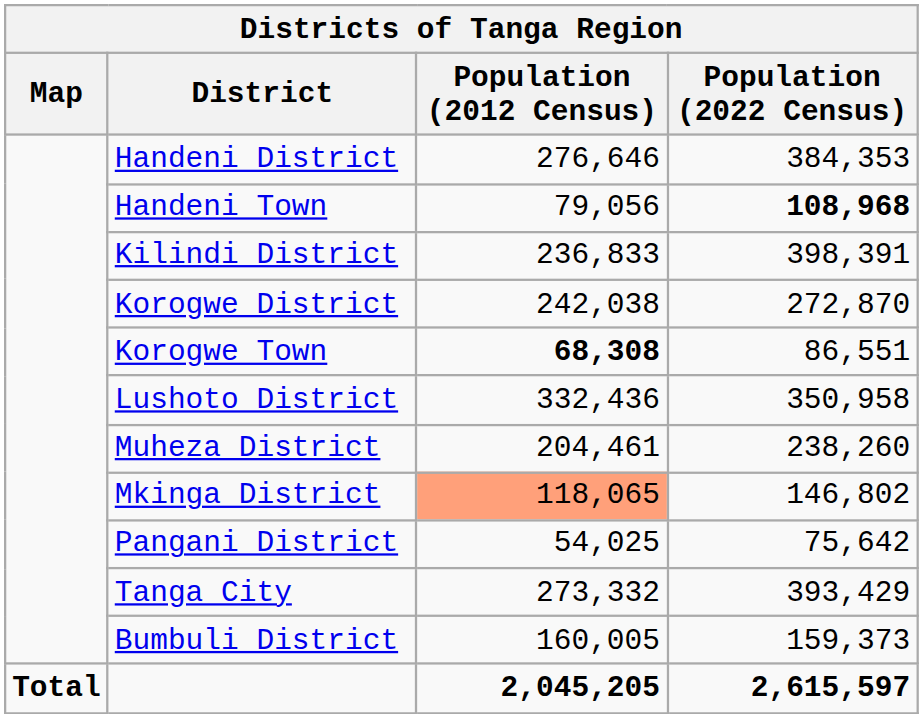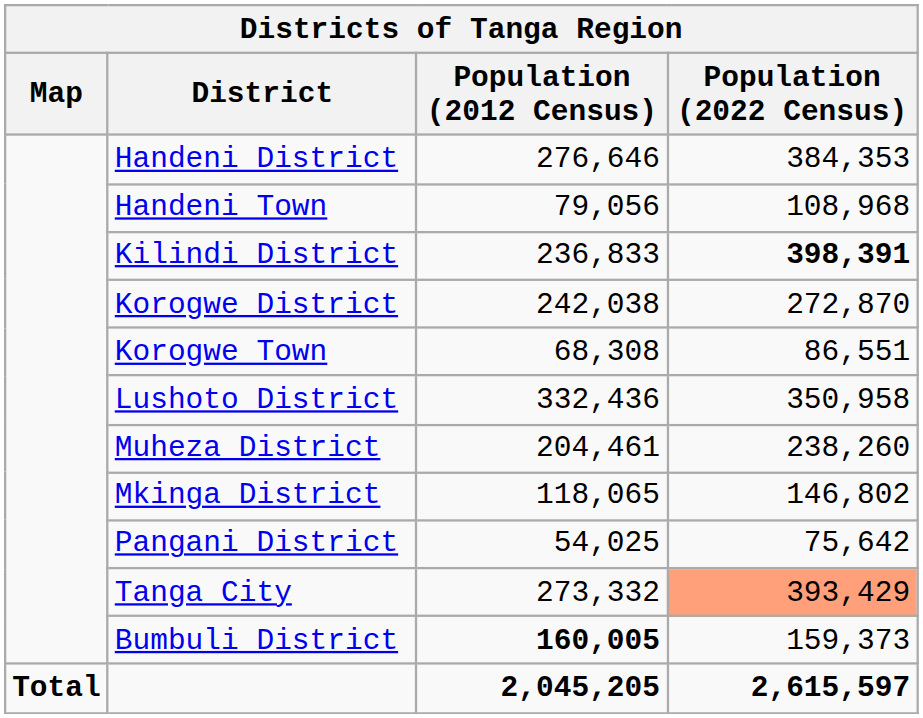(848, 208) bold -> (848, 208) normal
(848, 256) normal -> (848, 256) bold
(607, 352) bold -> (607, 352) normal
(598, 496) lightsalmon background -> (598, 496) no background
(848, 592) no background -> (848, 592) lightsalmon background
(598, 640) normal -> (598, 640) bold
